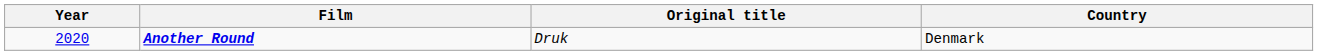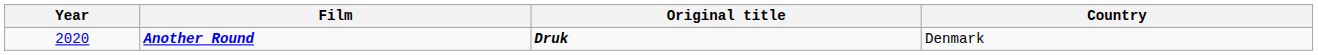(551, 39) normal -> (551, 39) bold
